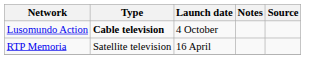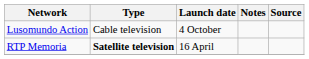(129, 29) bold -> (127, 29) normal
(132, 46) normal -> (134, 46) bold
